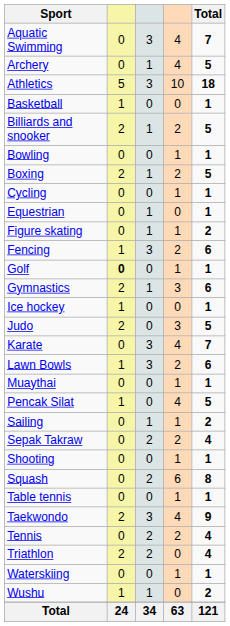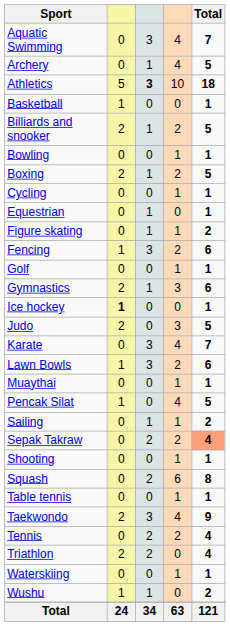(149, 84) normal -> (149, 84) bold
(121, 269) bold -> (121, 269) normal
(121, 307) normal -> (121, 307) bold
(208, 440) no background -> (208, 440) lightsalmon background
